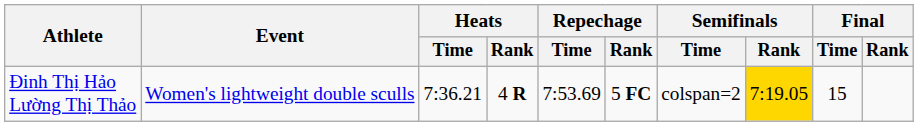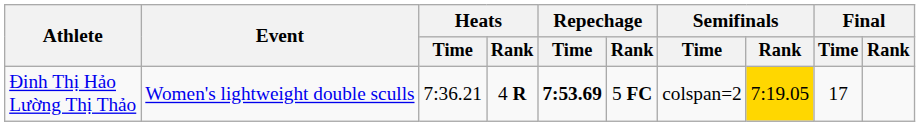(572, 94) normal -> (572, 94) bold
(837, 94) 15 -> (838, 94) 17
